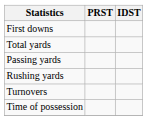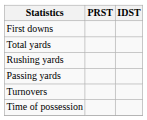rows swapped: (35, 76) <-> (34, 60)
